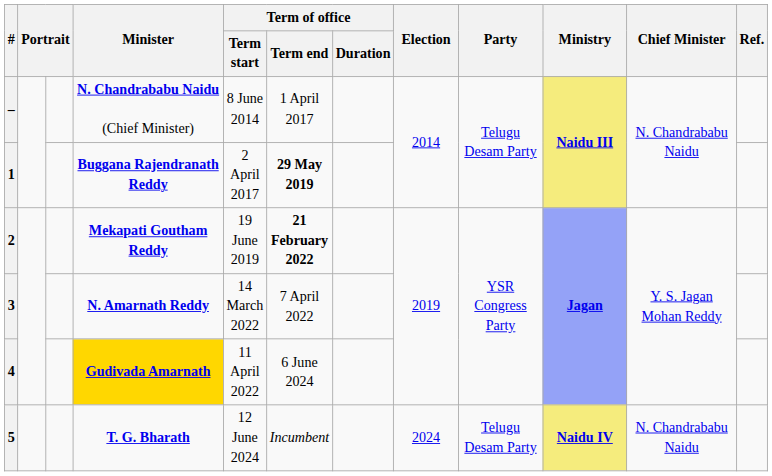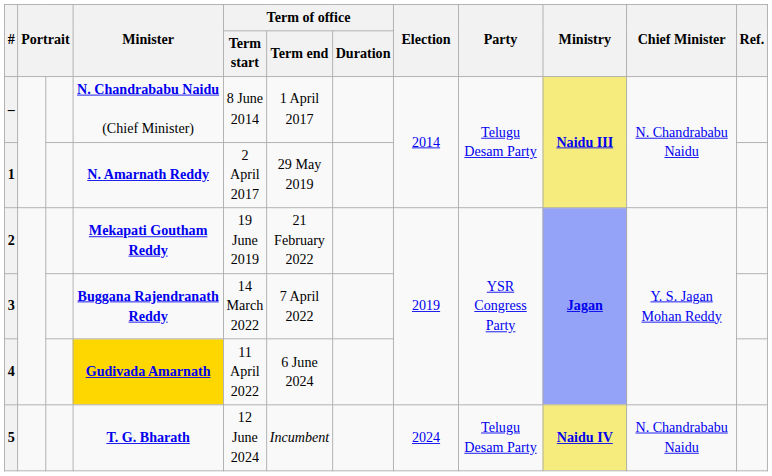(148, 174) Buggana Rajendranath Reddy -> (148, 174) N. Amarnath Reddy
(299, 174) bold -> (299, 174) normal
(300, 240) bold -> (299, 240) normal
(148, 306) N. Amarnath Reddy -> (148, 306) Buggana Rajendranath Reddy
